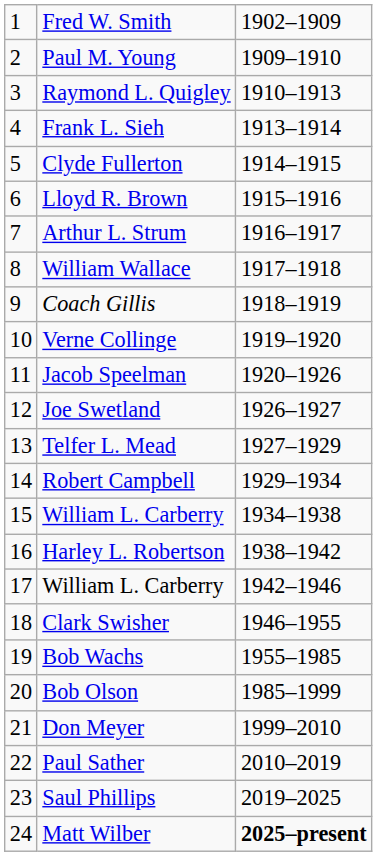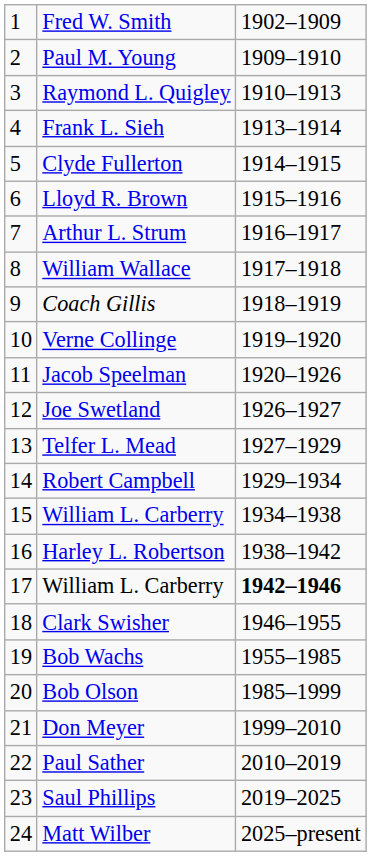(291, 586) normal -> (291, 586) bold
(304, 833) bold -> (301, 833) normal
